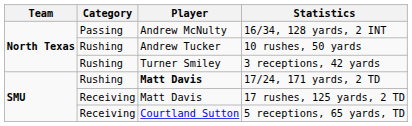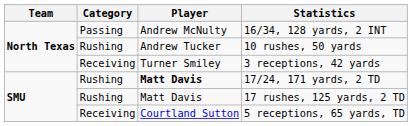(101, 63) Rushing -> (108, 63) Receiving
(108, 97) Receiving -> (101, 97) Rushing
